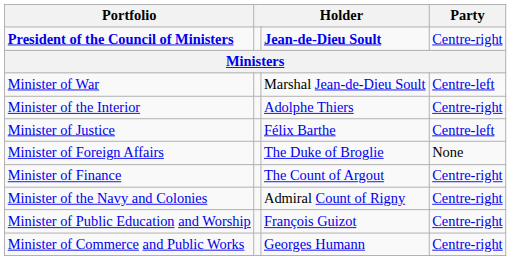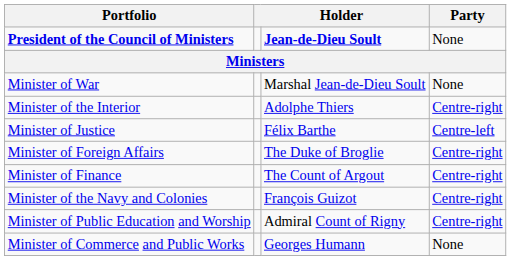(467, 38) Centre-right -> (448, 38) None
(463, 84) Centre-left -> (448, 84) None
(448, 152) None -> (467, 152) Centre-right
(335, 198) Admiral Count of Rigny -> (310, 198) François Guizot
(310, 221) François Guizot -> (335, 221) Admiral Count of Rigny
(467, 244) Centre-right -> (448, 244) None
